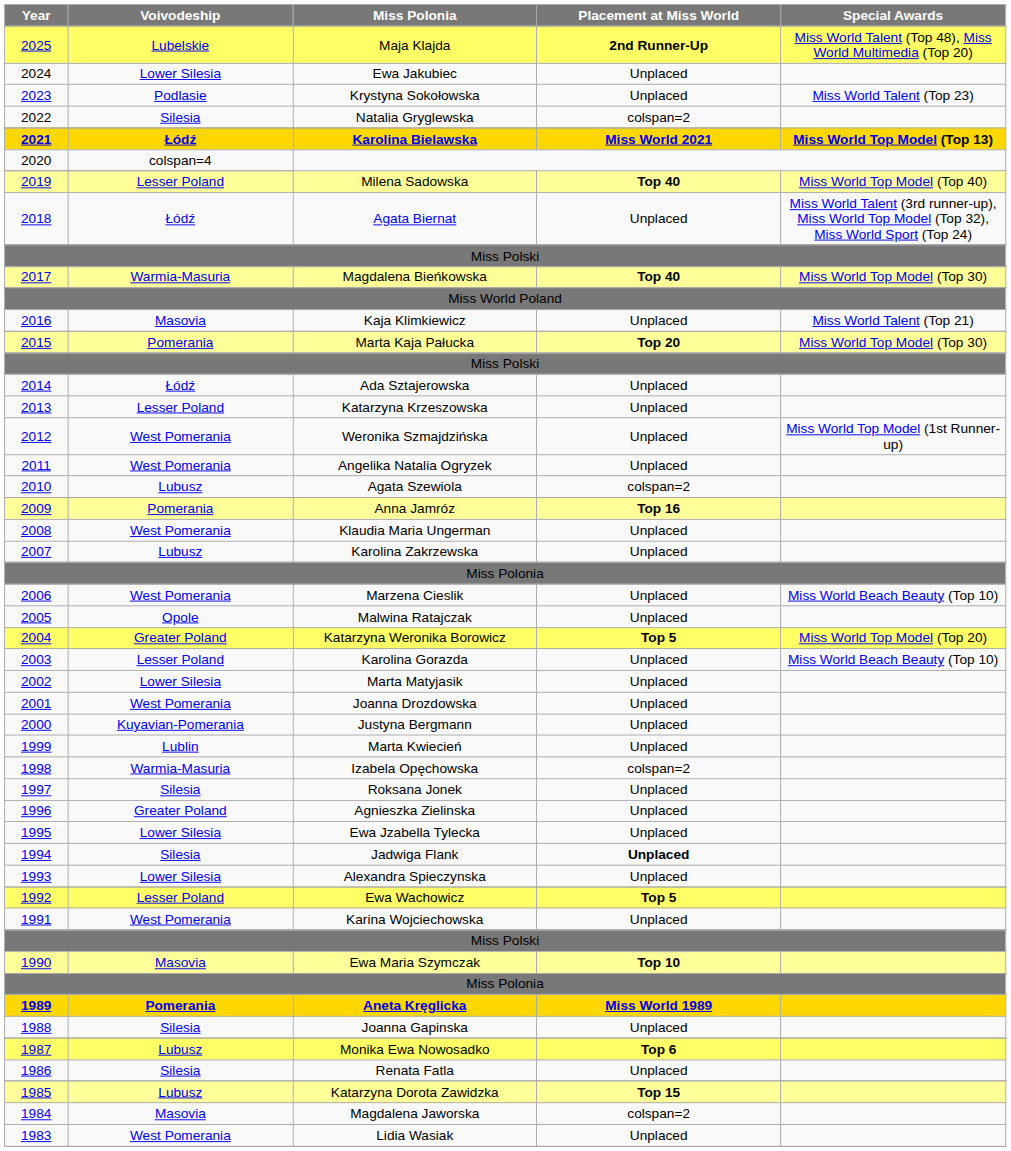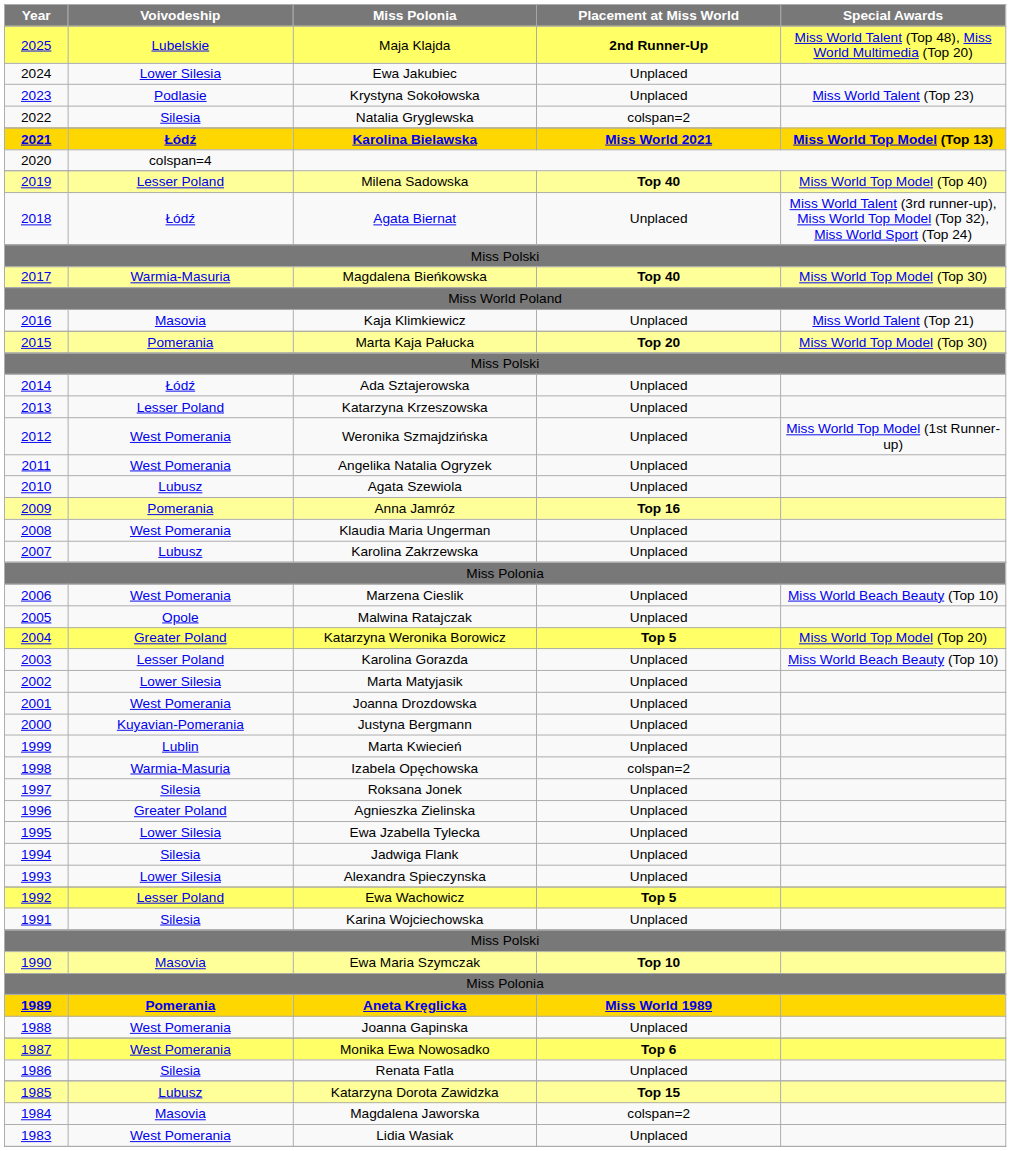(659, 487) colspan=2 -> (659, 487) Unplaced
(659, 855) bold -> (659, 855) normal
(180, 919) West Pomerania -> (180, 919) Silesia
(180, 1027) Silesia -> (180, 1027) West Pomerania
(180, 1049) Lubusz -> (180, 1049) West Pomerania
